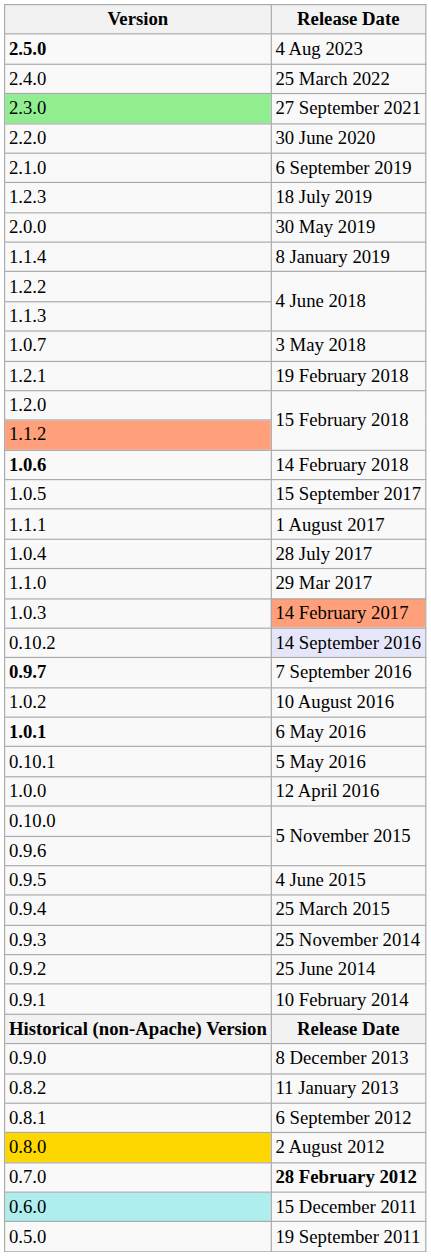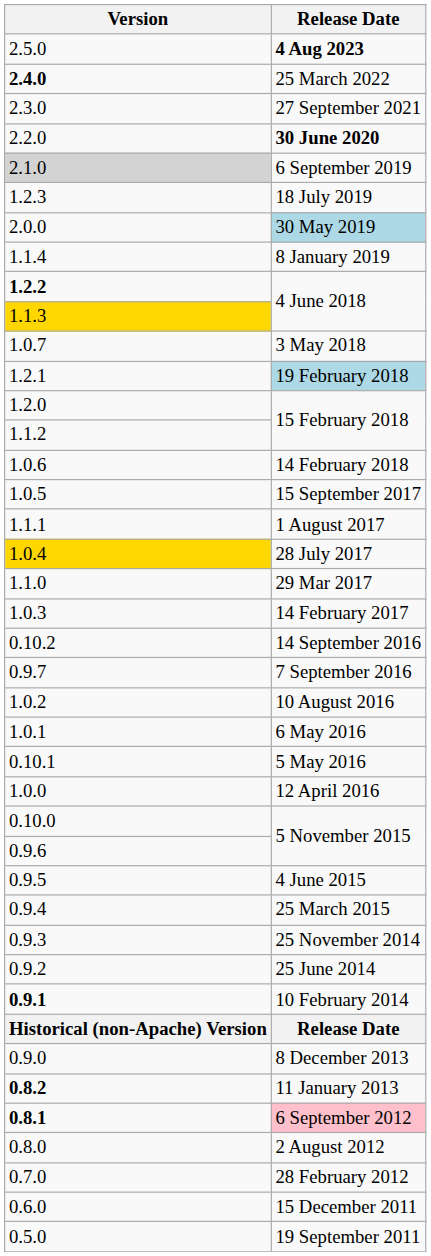(28, 49) bold -> (28, 49) normal
(319, 49) normal -> (320, 49) bold
(28, 78) normal -> (28, 78) bold
(28, 108) lightgreen background -> (28, 108) no background
(325, 138) normal -> (327, 138) bold
(28, 167) no background -> (28, 167) lightgrey background
(325, 227) no background -> (325, 227) lightblue background
(28, 286) normal -> (28, 286) bold
(28, 316) no background -> (28, 316) gold background
(342, 375) no background -> (342, 375) lightblue background
(28, 434) lightsalmon background -> (28, 434) no background
(28, 464) bold -> (28, 464) normal
(28, 553) no background -> (28, 553) gold background
(342, 613) lightsalmon background -> (342, 613) no background
(348, 642) lavender background -> (348, 642) no background
(28, 672) bold -> (28, 672) normal
(28, 731) bold -> (28, 731) normal
(28, 999) normal -> (28, 999) bold
(28, 1088) normal -> (28, 1088) bold
(28, 1117) normal -> (28, 1117) bold
(344, 1117) no background -> (344, 1117) pink background
(28, 1147) gold background -> (28, 1147) no background
(346, 1177) bold -> (342, 1177) normal
(28, 1206) paleturquoise background -> (28, 1206) no background
